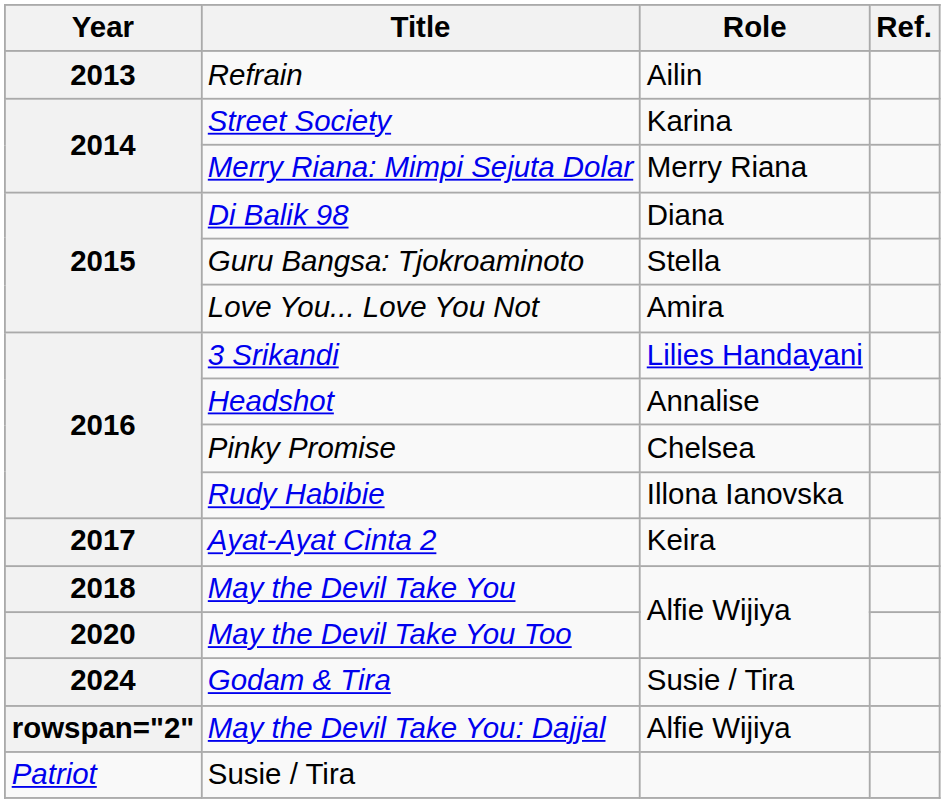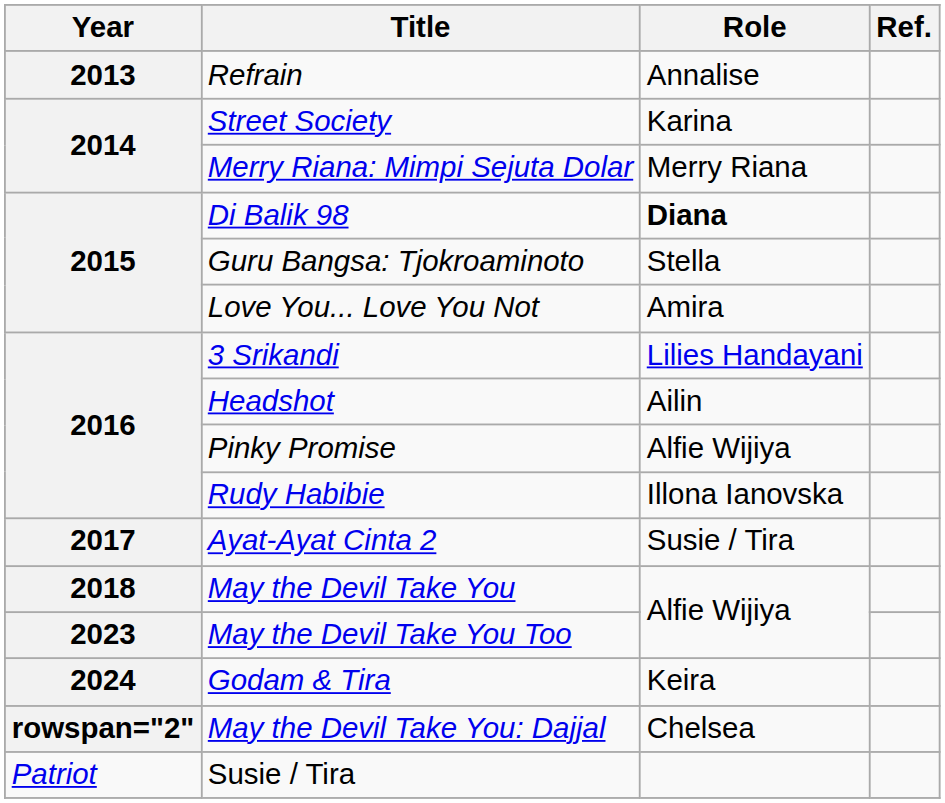(675, 74) Ailin -> (703, 74) Annalise
(685, 214) normal -> (687, 214) bold
(703, 401) Annalise -> (675, 401) Ailin
(701, 448) Chelsea -> (719, 448) Alfie Wijiya
(681, 541) Keira -> (720, 541) Susie / Tira
(103, 634) 2020 -> (103, 634) 2023
(720, 681) Susie / Tira -> (681, 681) Keira
(719, 728) Alfie Wijiya -> (701, 728) Chelsea
